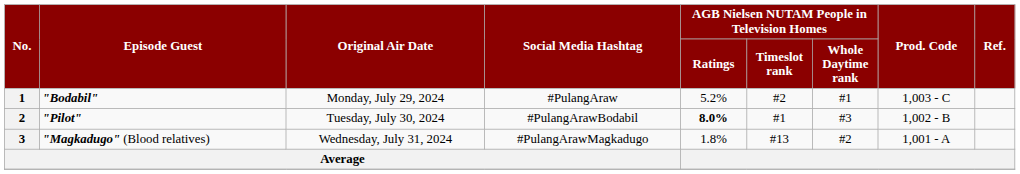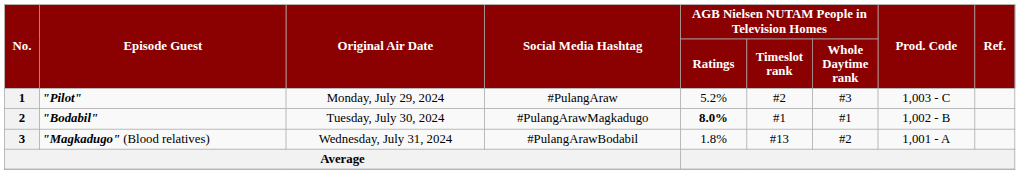(70, 98) "Bodabil" -> (62, 98) "Pilot"
(845, 98) #1 -> (845, 98) #3
(62, 118) "Pilot" -> (70, 118) "Bodabil"
(583, 118) #PulangArawBodabil -> (583, 118) #PulangArawMagkadugo
(845, 118) #3 -> (845, 118) #1
(583, 139) #PulangArawMagkadugo -> (583, 139) #PulangArawBodabil
